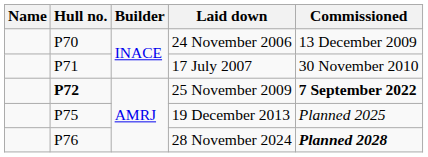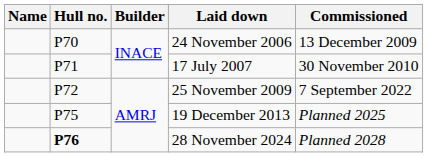(67, 90) bold -> (66, 90) normal
(358, 90) bold -> (355, 90) normal
(66, 139) normal -> (67, 139) bold
(343, 139) bold -> (342, 139) normal
